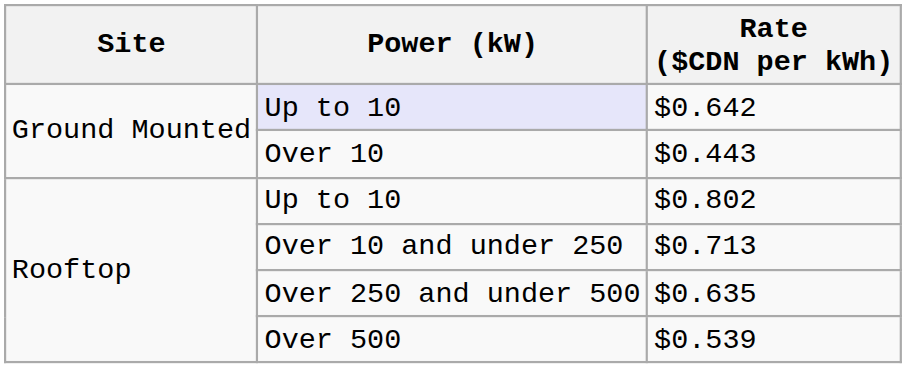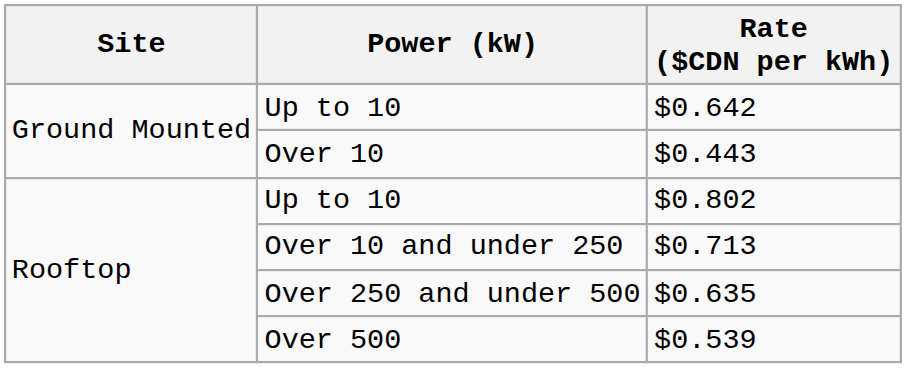(333, 108) lavender background -> (333, 108) no background
